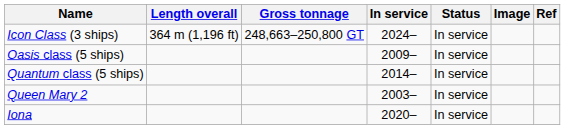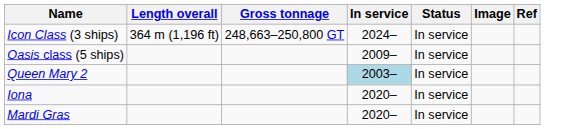- row: (75, 74)
(399, 94) no background -> (379, 74) lightblue background
+ row: (39, 114)
